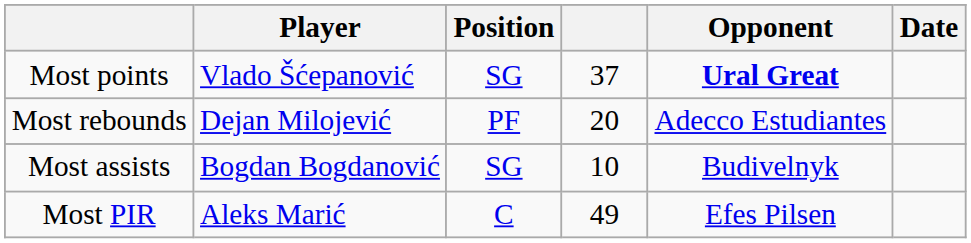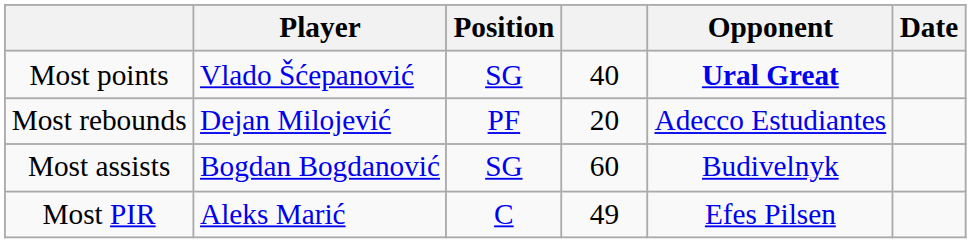(604, 74) 37 -> (604, 74) 40
(604, 167) 10 -> (604, 167) 60
